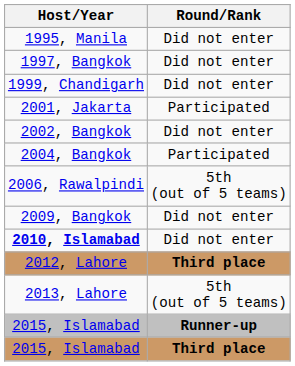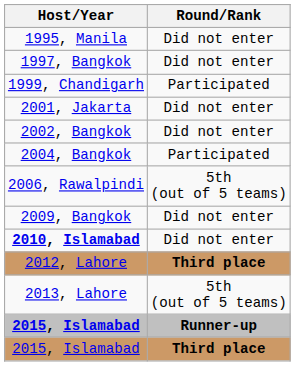(219, 85) Did not enter -> (219, 85) Participated
(219, 108) Participated -> (219, 108) Did not enter
(76, 326) normal -> (76, 326) bold
